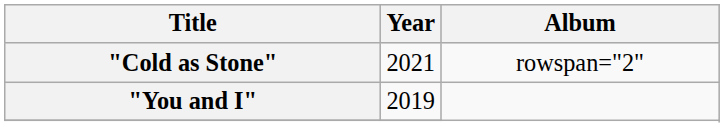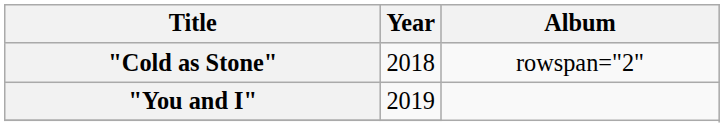(411, 62) 2021 -> (411, 62) 2018
